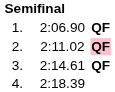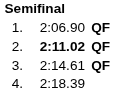(62, 46) normal -> (62, 46) bold
(101, 46) pink background -> (101, 46) no background
